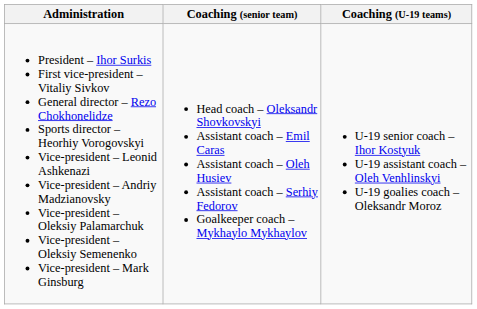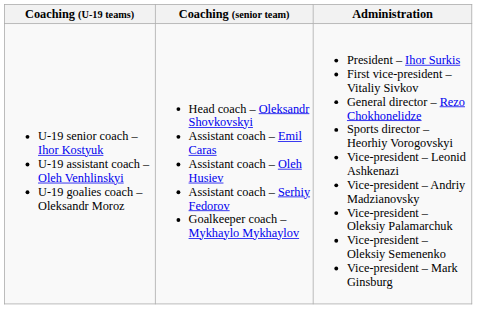columns swapped: (84, 14) <-> (396, 14)
